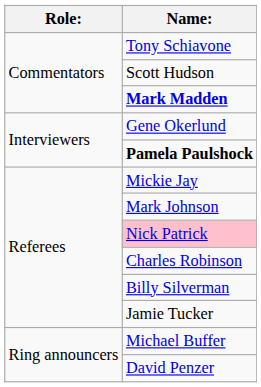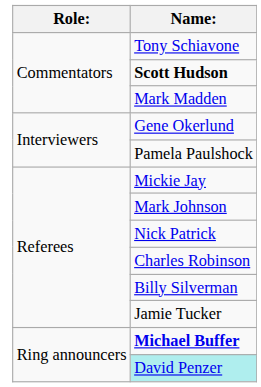(170, 72) normal -> (181, 72) bold
(177, 99) bold -> (180, 99) normal
(189, 153) bold -> (194, 153) normal
(167, 233) pink background -> (175, 233) no background
(176, 341) normal -> (187, 341) bold
(170, 367) no background -> (178, 367) paleturquoise background
